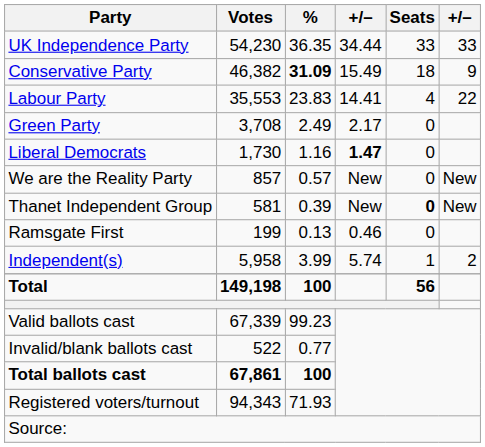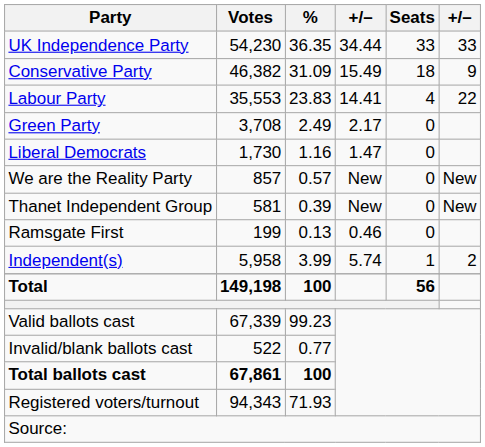(310, 71) bold -> (310, 71) normal
(365, 152) bold -> (365, 152) normal
(430, 206) bold -> (430, 206) normal
